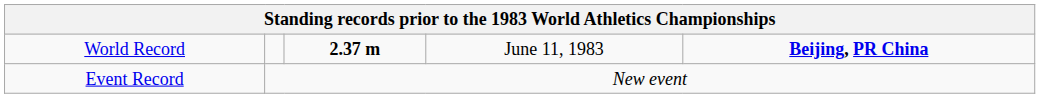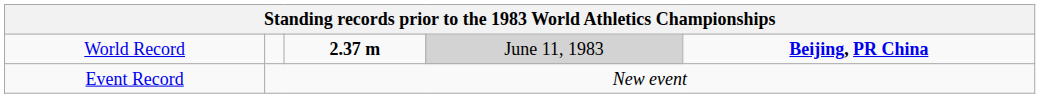(554, 48) no background -> (554, 48) lightgrey background
